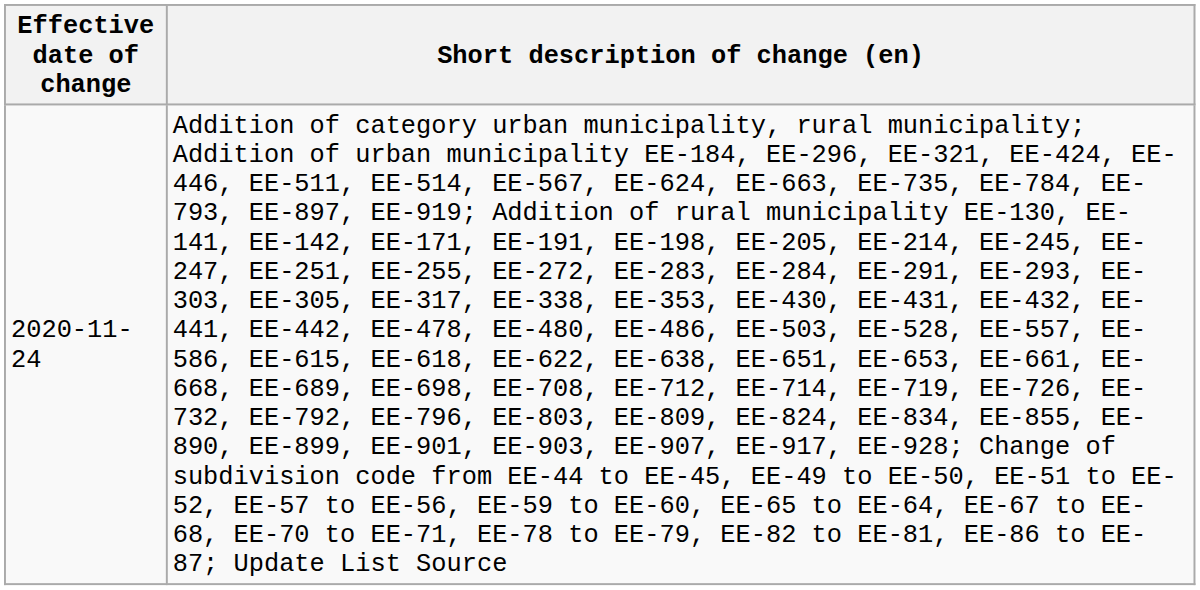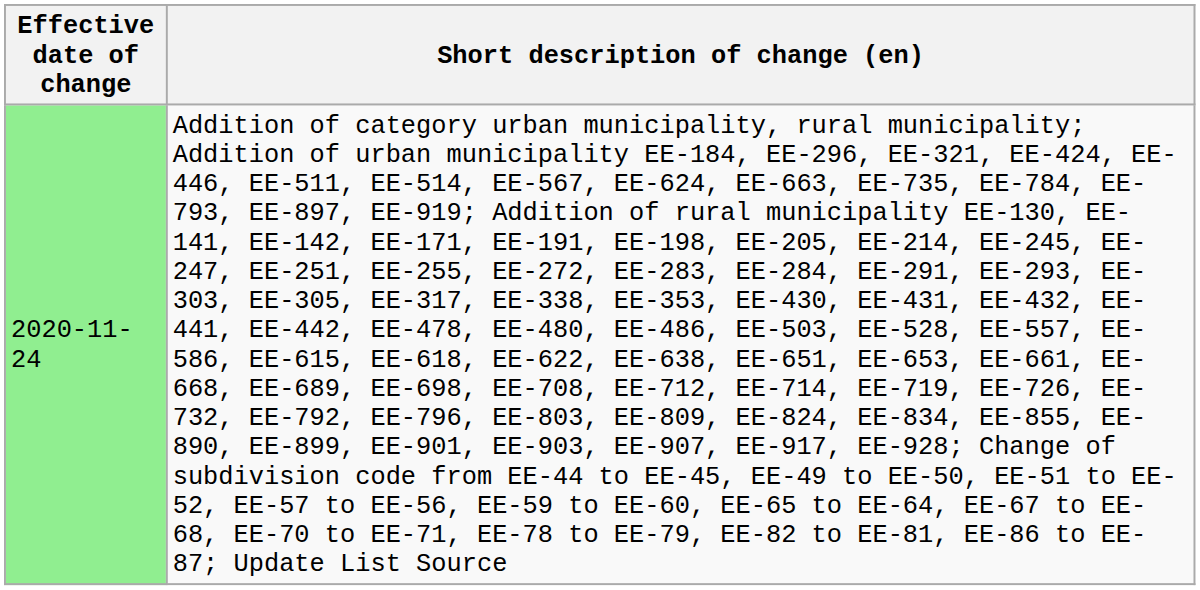(72, 345) no background -> (72, 345) lightgreen background
